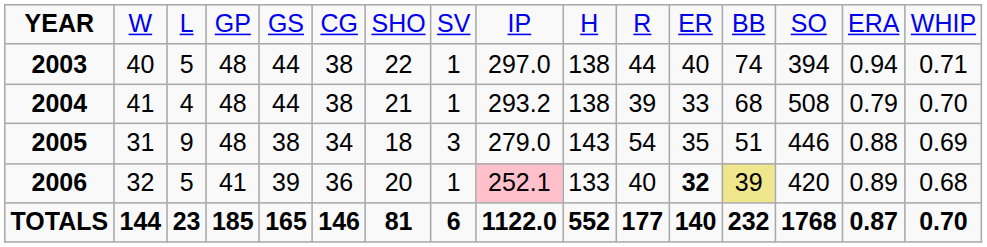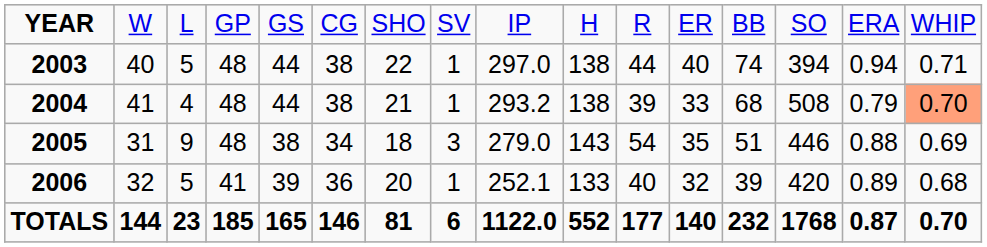(943, 103) no background -> (943, 103) lightsalmon background
(519, 182) pink background -> (519, 182) no background
(696, 182) bold -> (696, 182) normal
(749, 182) khaki background -> (749, 182) no background
